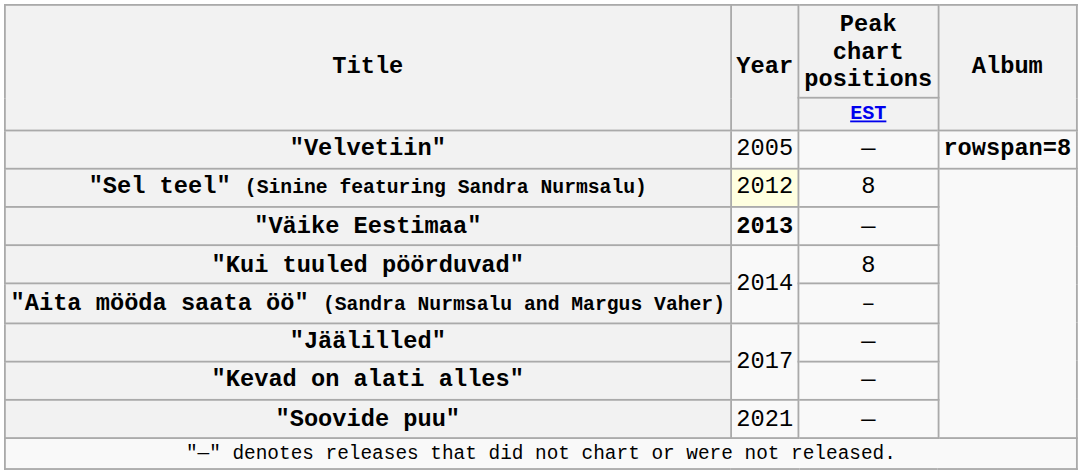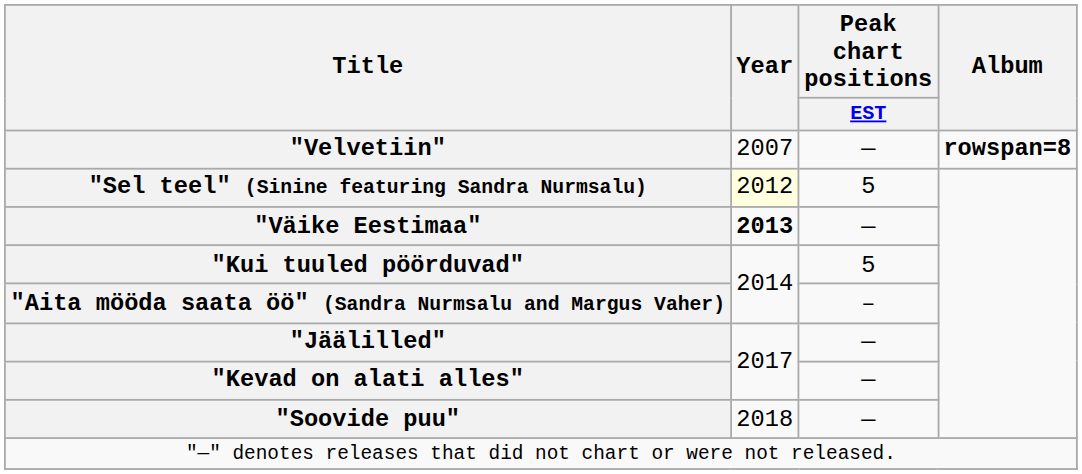(765, 149) 2005 -> (765, 149) 2007
(868, 188) 8 -> (868, 188) 5
(868, 265) 8 -> (868, 265) 5
(765, 419) 2021 -> (765, 419) 2018
